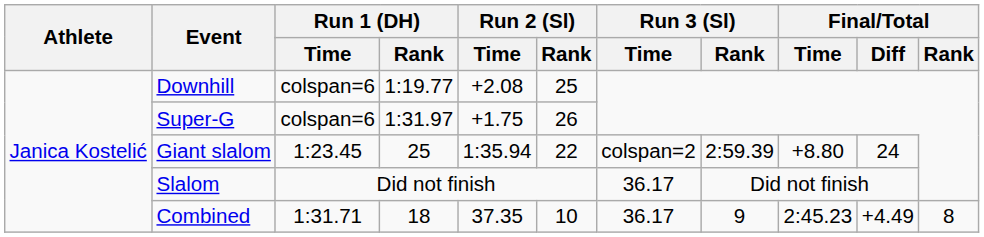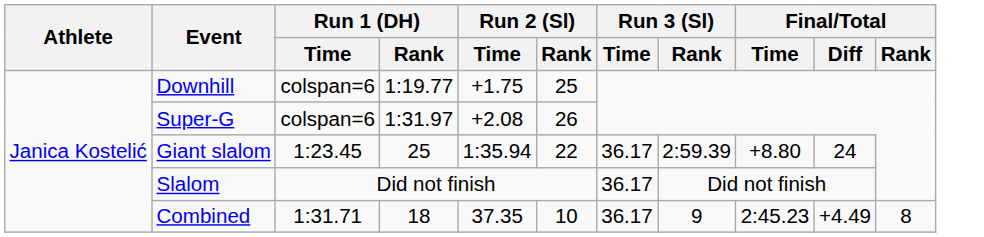(497, 86) +2.08 -> (497, 86) +1.75
(497, 119) +1.75 -> (497, 119) +2.08
(648, 152) colspan=2 -> (627, 152) 36.17
